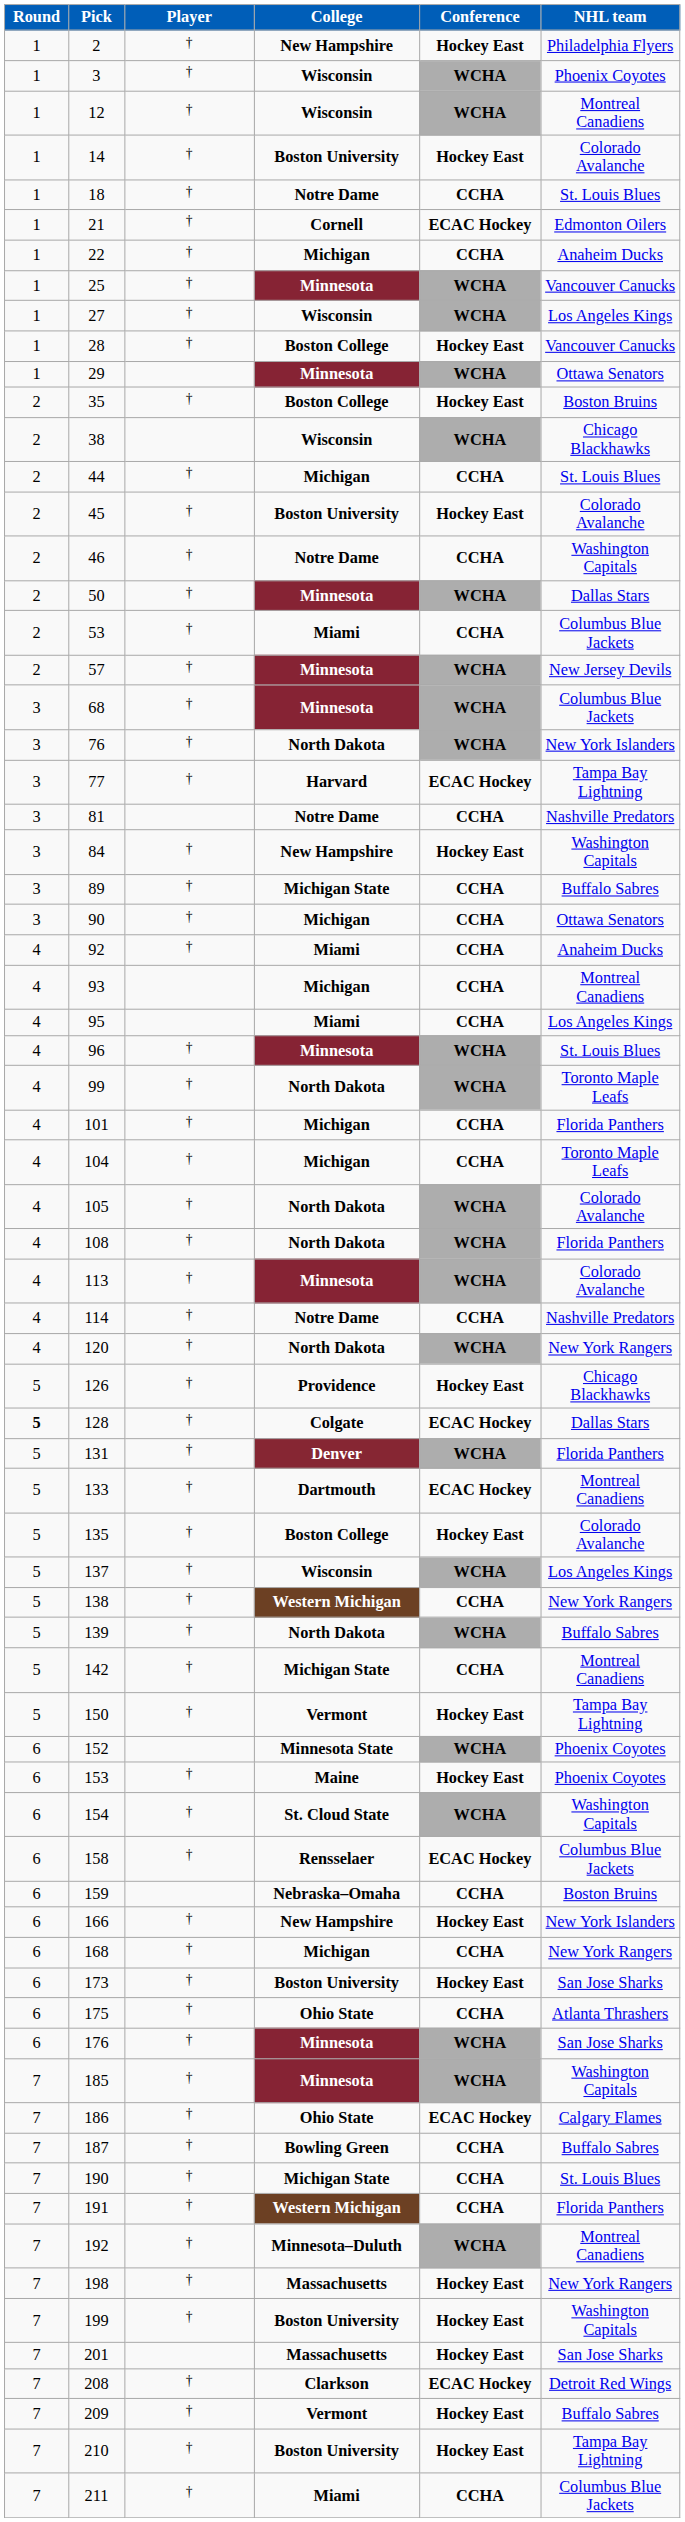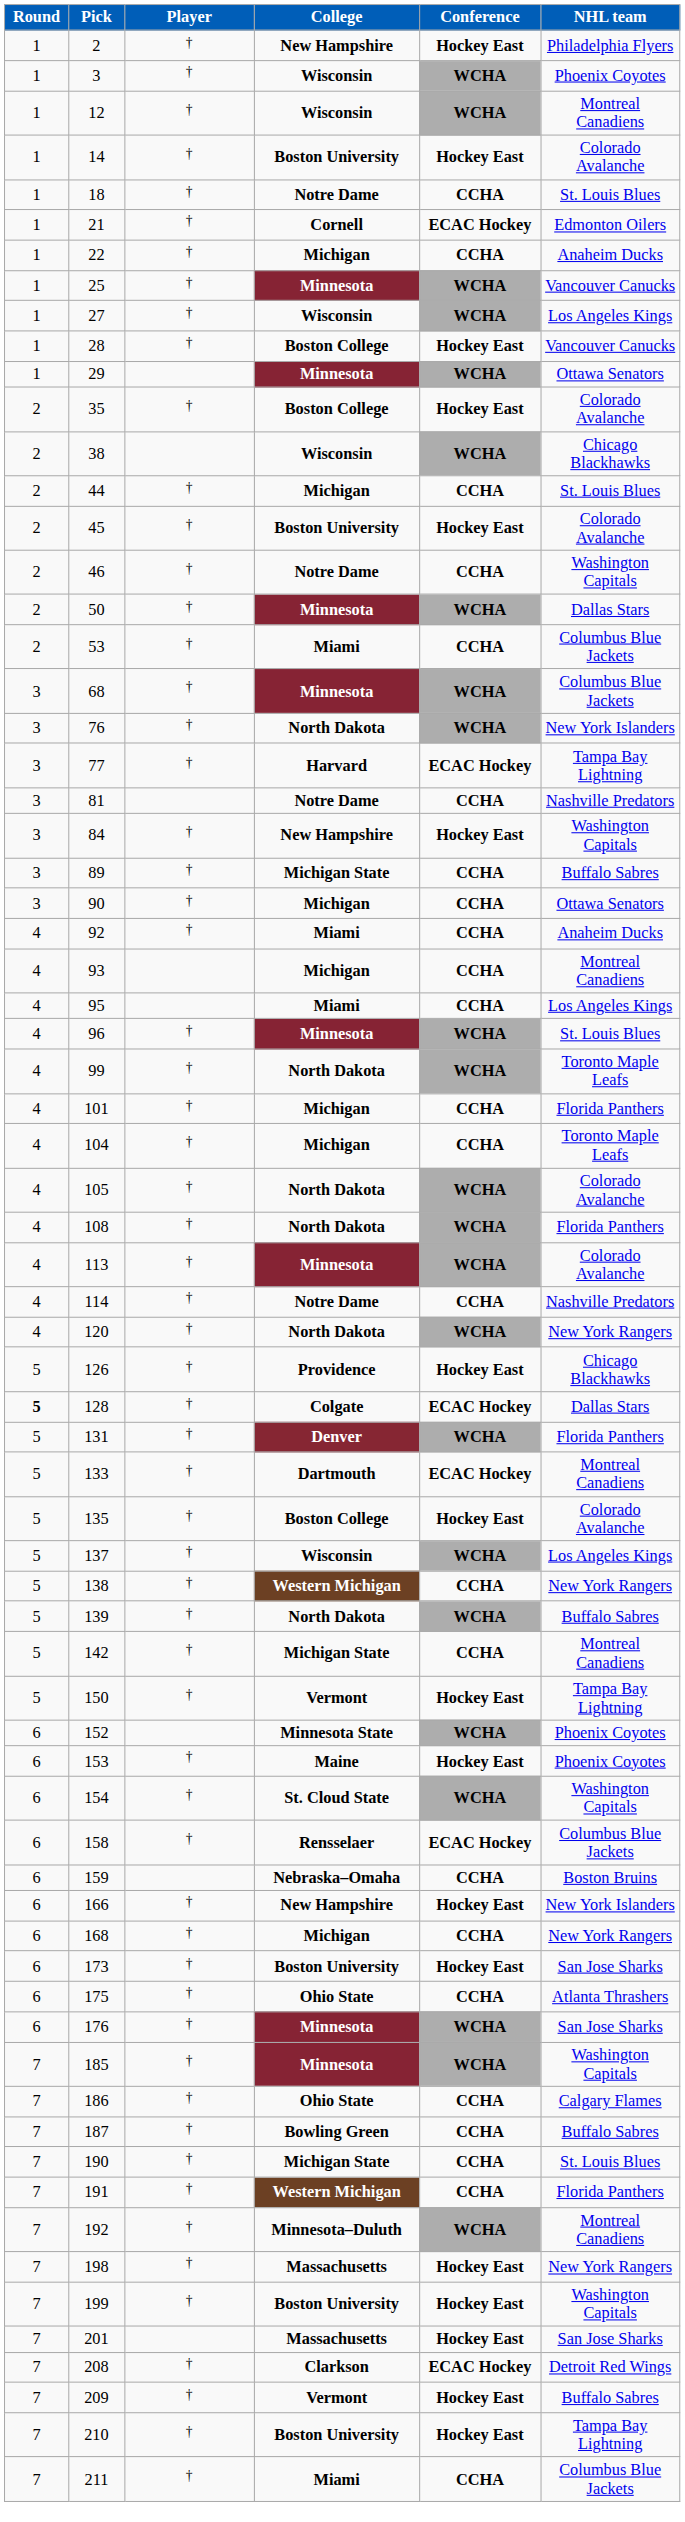(610, 402) Boston Bruins -> (610, 409) Colorado Avalanche
- row: (96, 670)
(480, 2117) ECAC Hockey -> (480, 2101) CCHA
